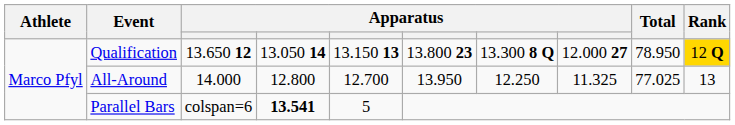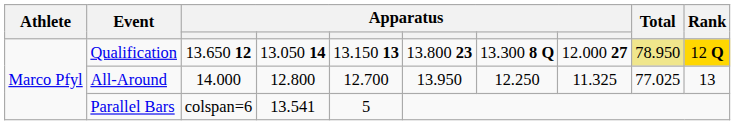(658, 52) no background -> (658, 52) khaki background
(293, 107) bold -> (293, 107) normal
